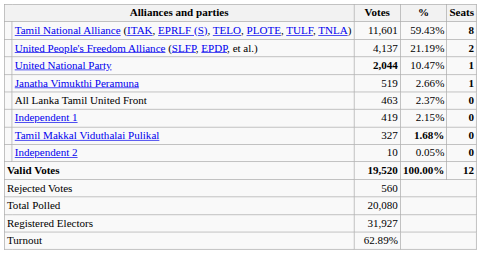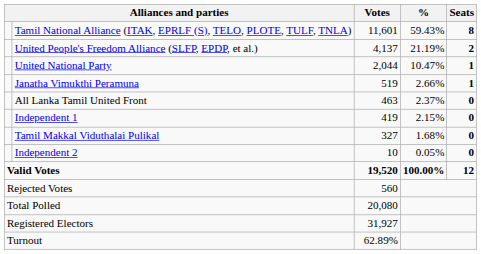(385, 65) bold -> (385, 65) normal
(429, 135) bold -> (430, 135) normal
